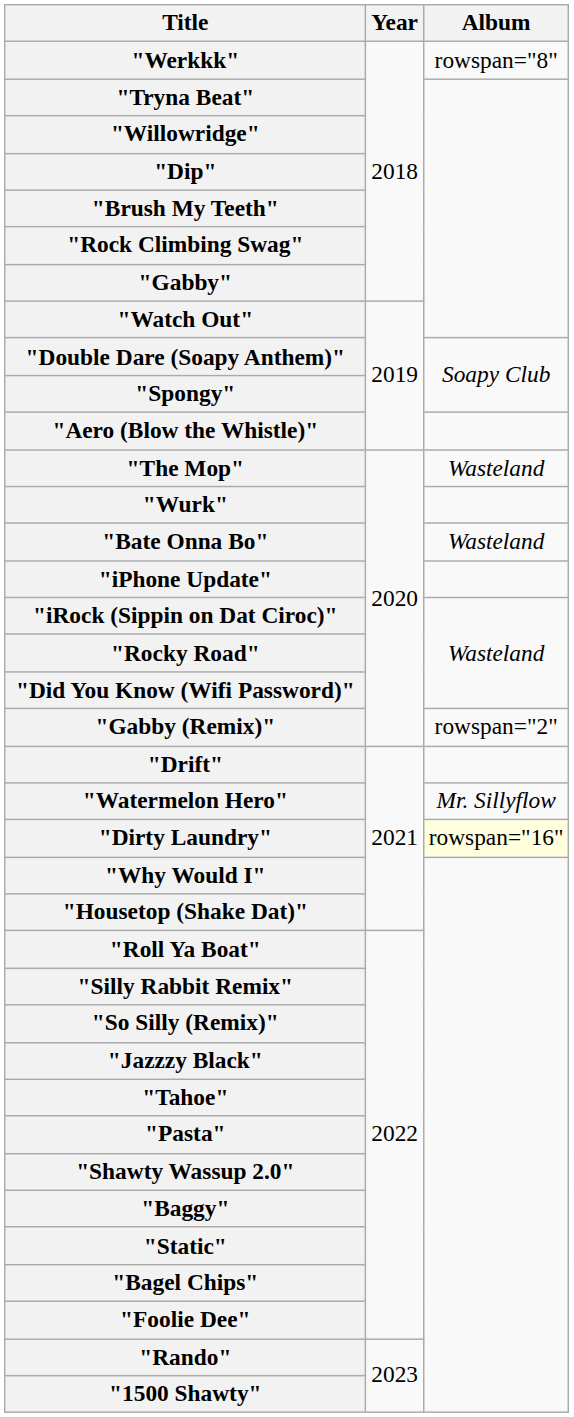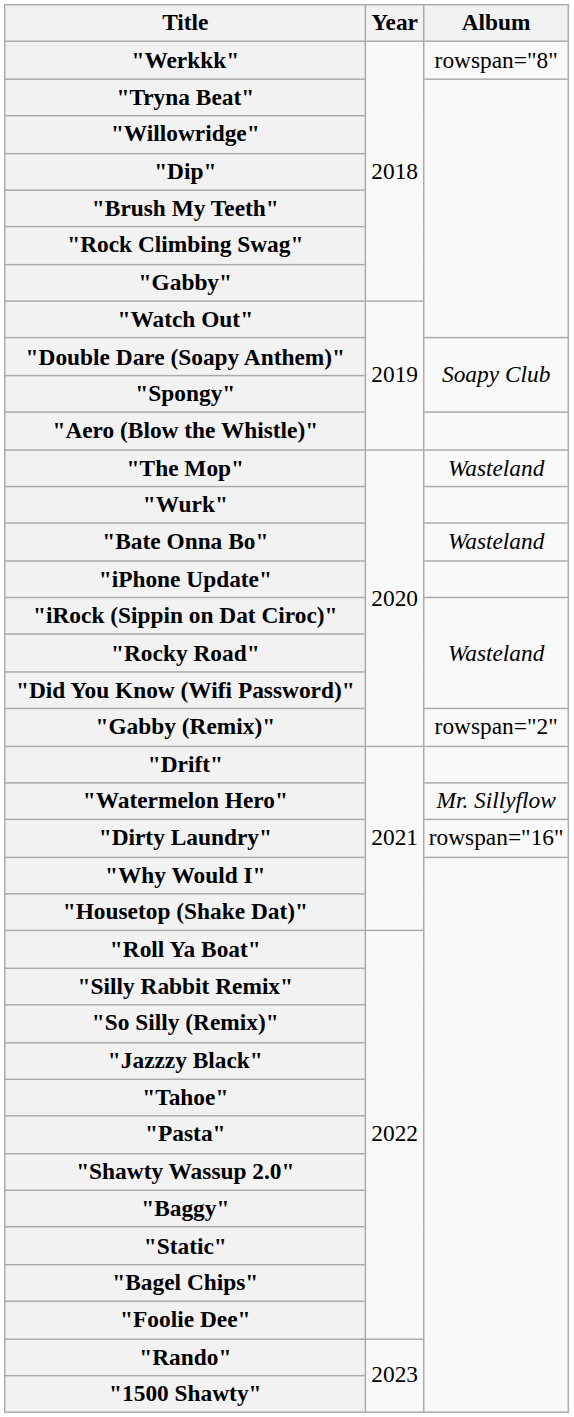(496, 838) lightyellow background -> (496, 838) no background
